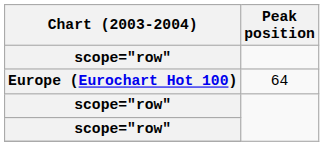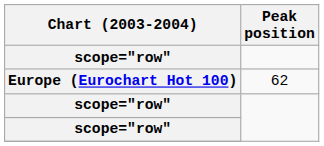(280, 81) 64 -> (280, 81) 62
